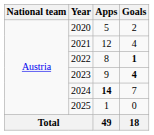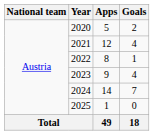(134, 59) bold -> (134, 59) normal
(134, 75) bold -> (134, 75) normal
(106, 91) bold -> (106, 91) normal
